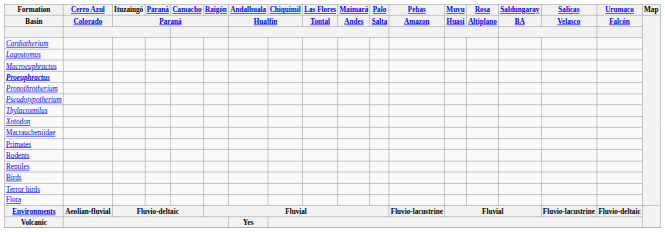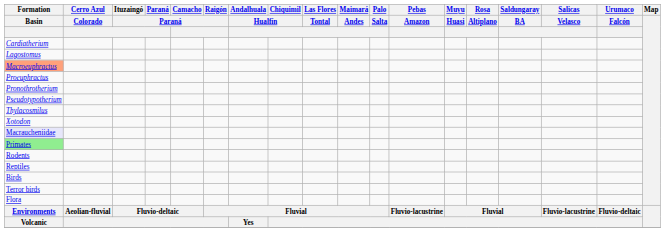(31, 66) no background -> (31, 66) lightsalmon background
(28, 77) bold -> (27, 77) normal
(31, 133) no background -> (31, 133) lavender background
(19, 144) no background -> (19, 144) lightgreen background
